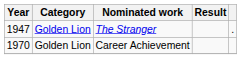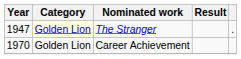(63, 29) no background -> (63, 29) lightyellow background
